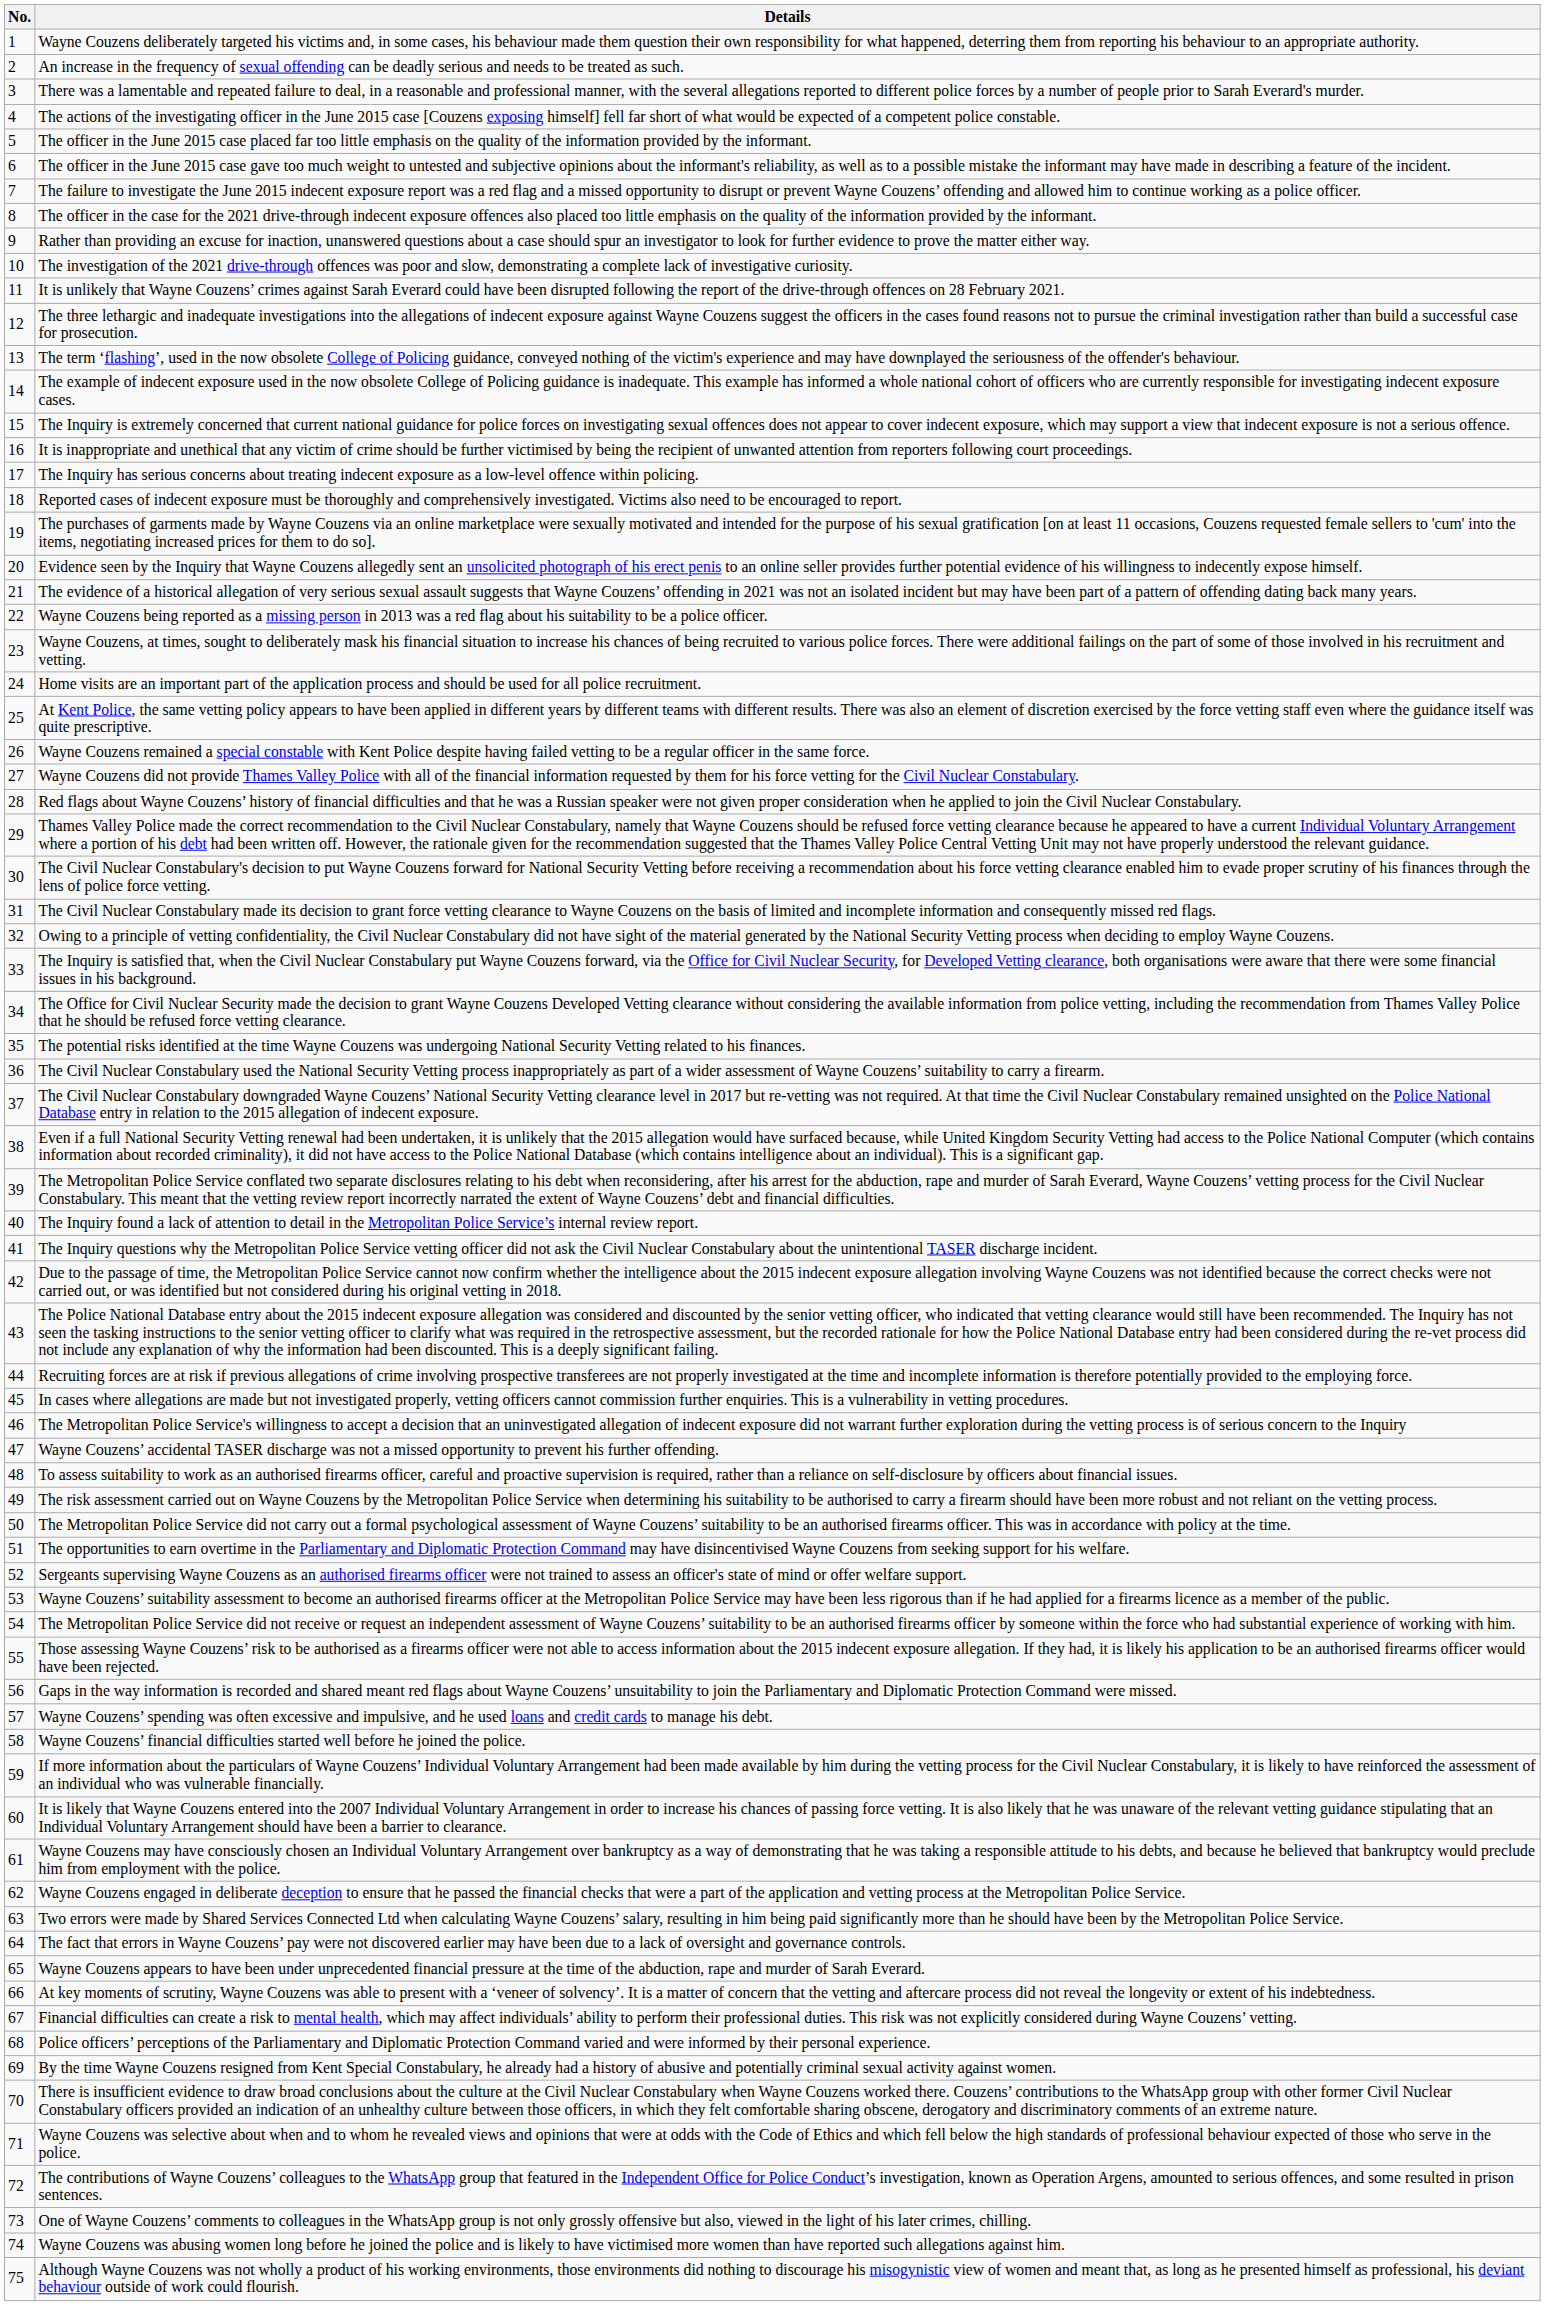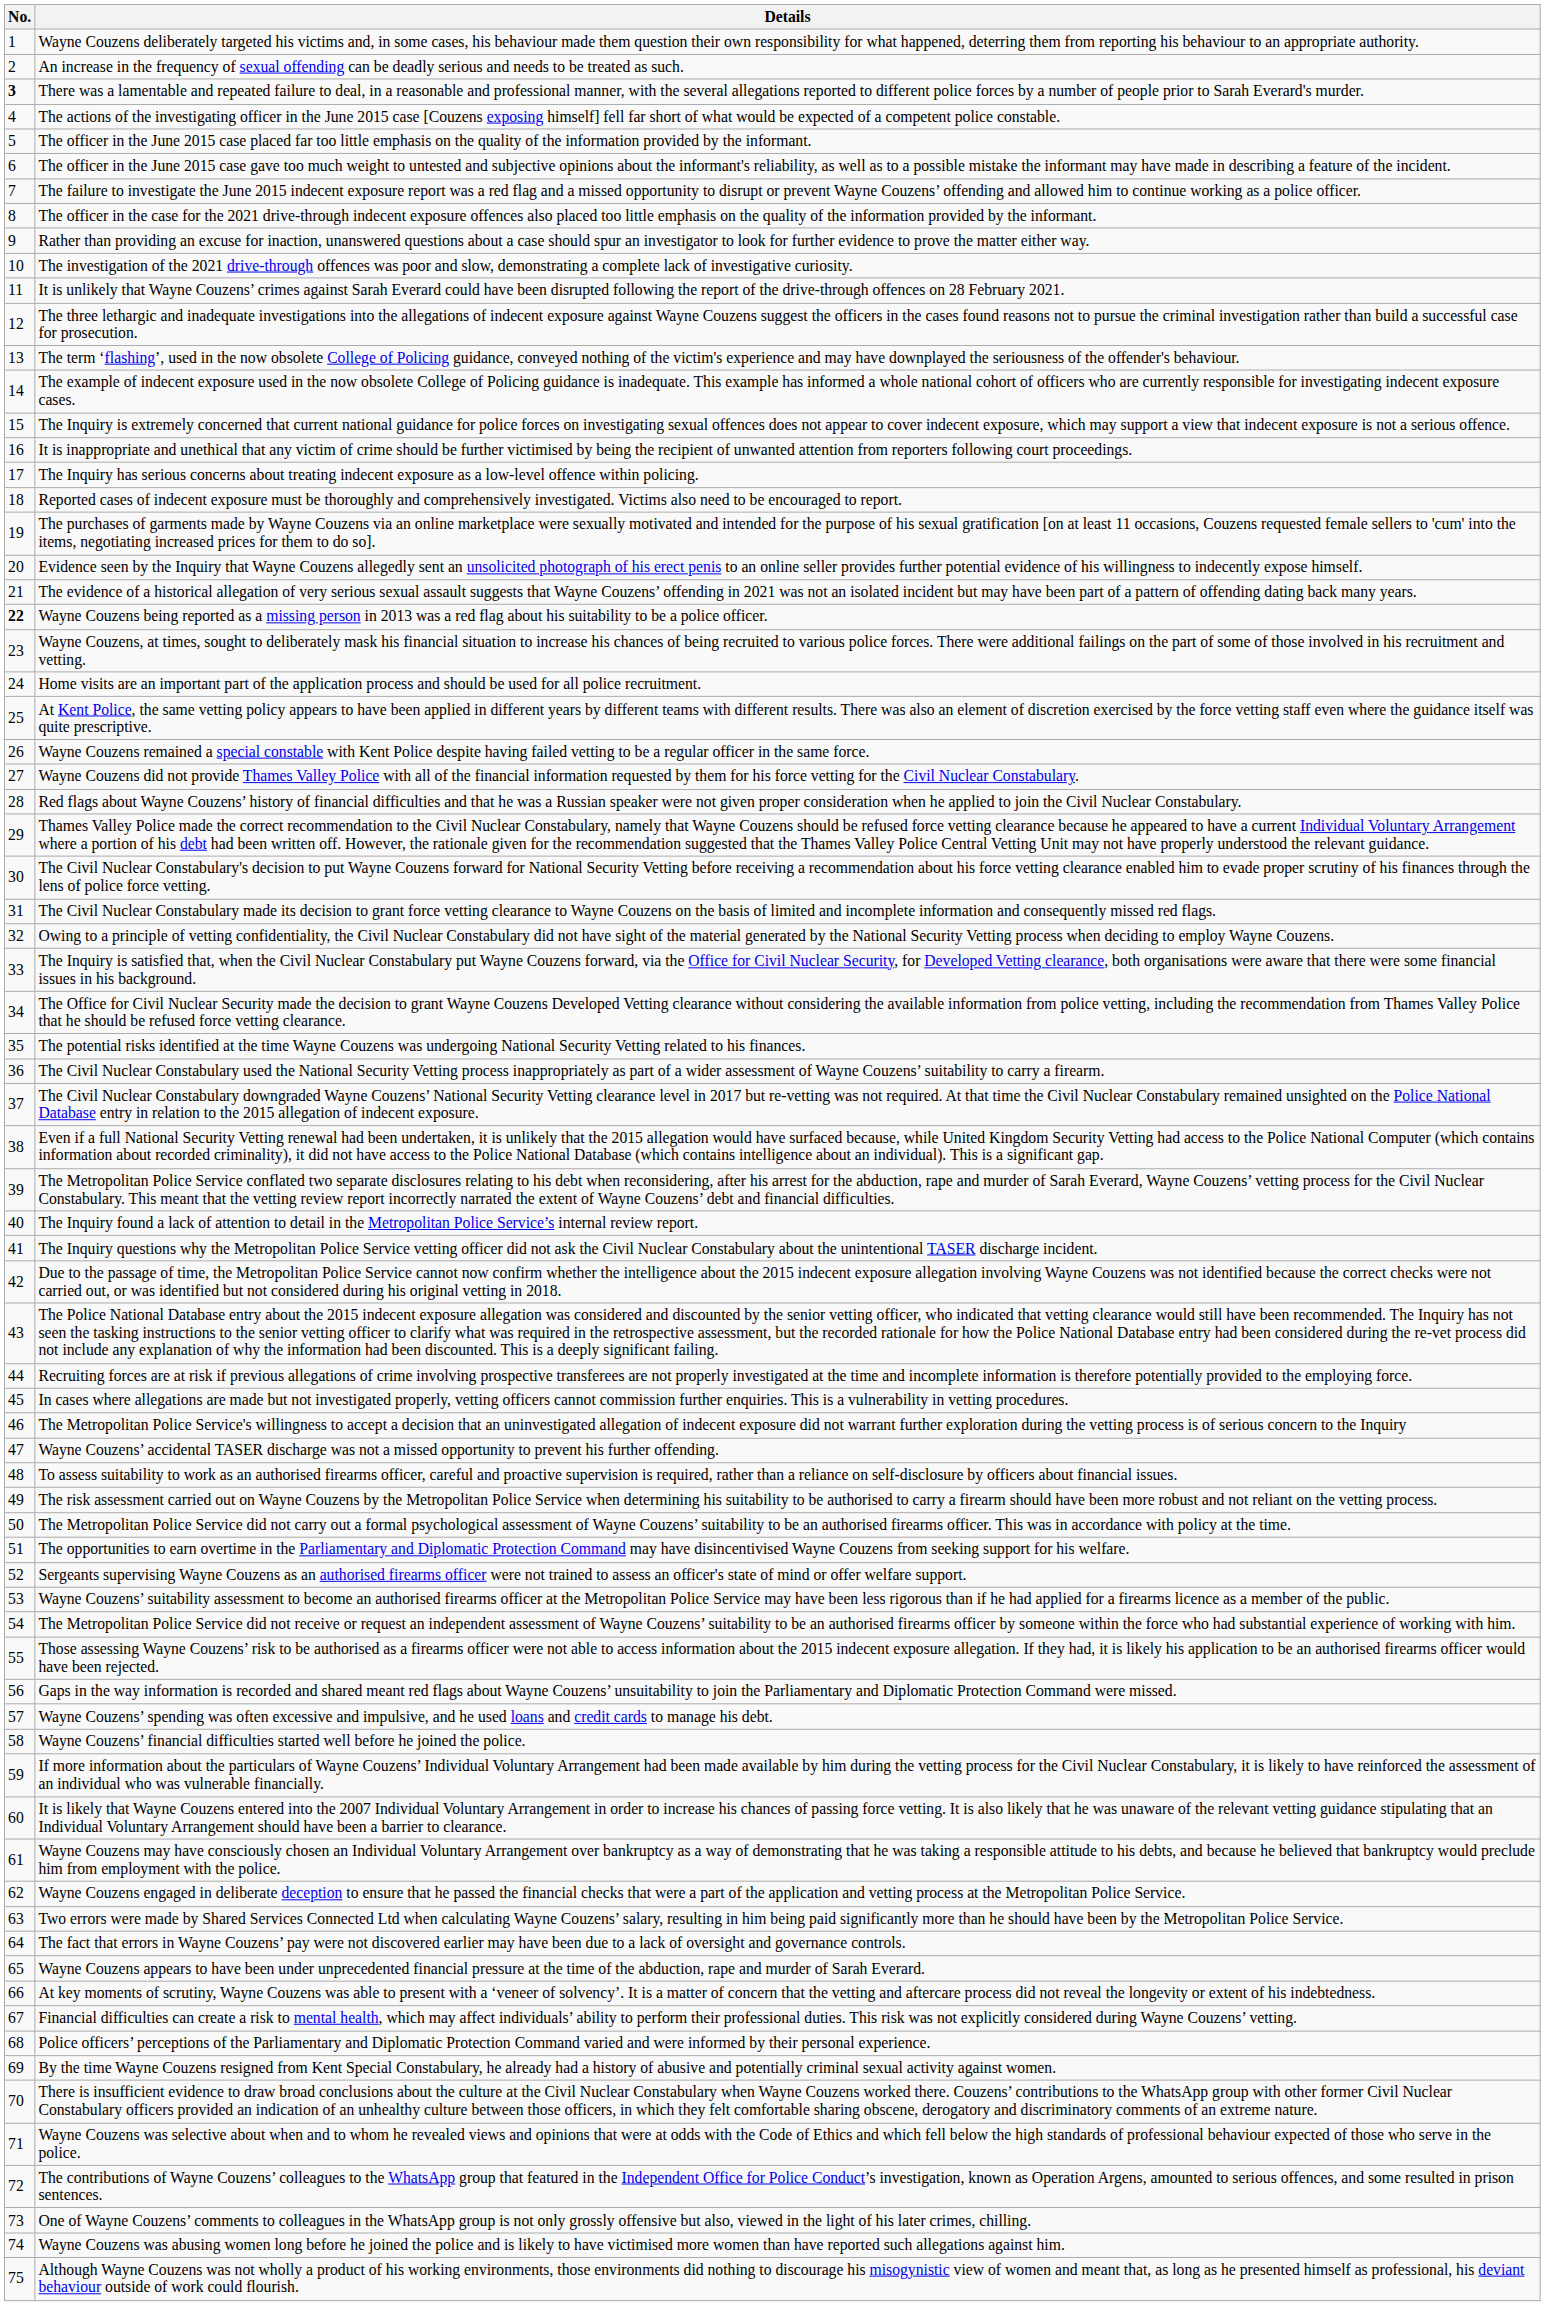(12, 91) normal -> (12, 91) bold
(16, 616) normal -> (16, 616) bold
